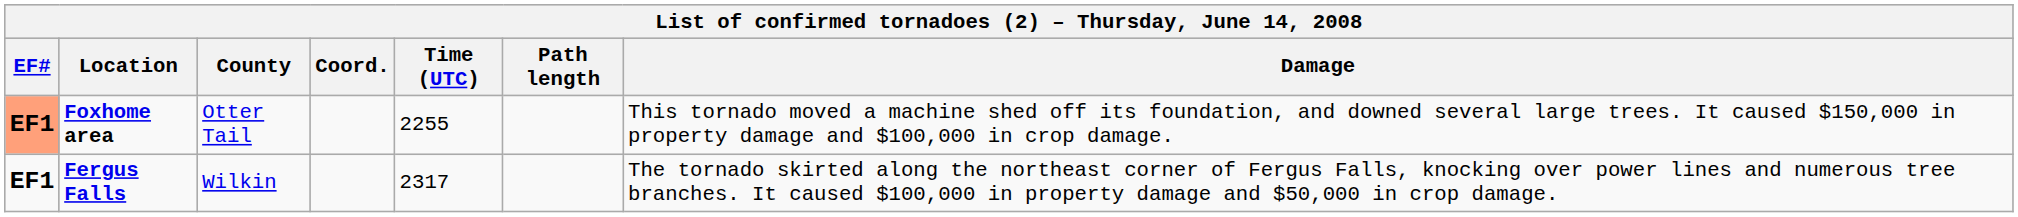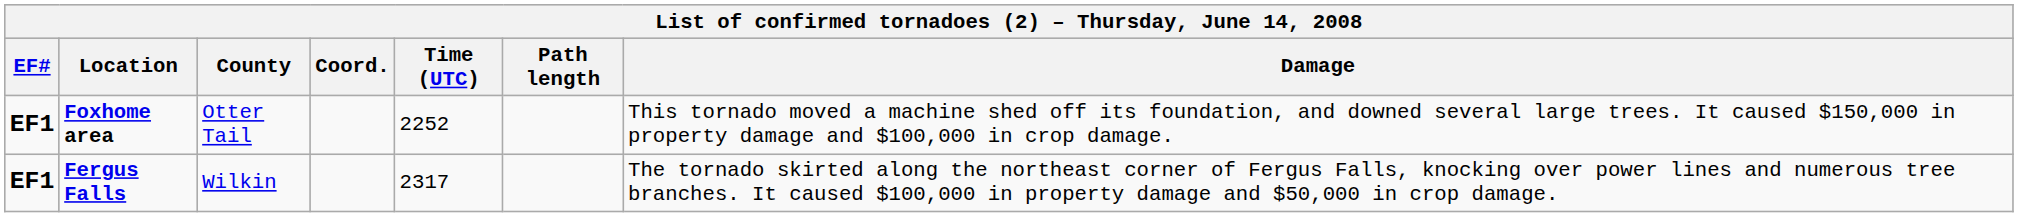(32, 125) lightsalmon background -> (32, 125) no background
(424, 125) 2255 -> (424, 125) 2252
